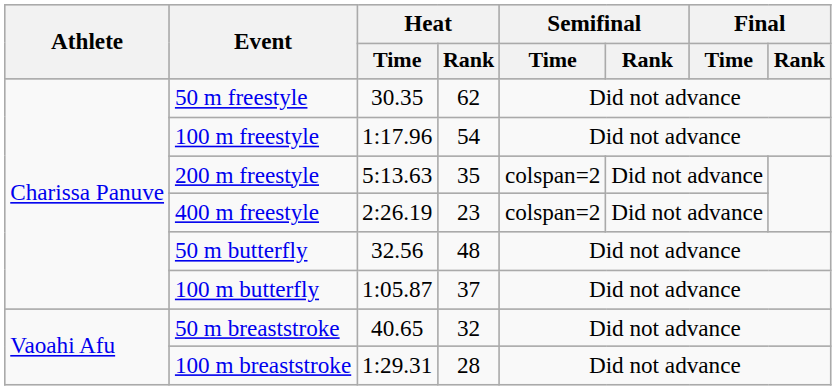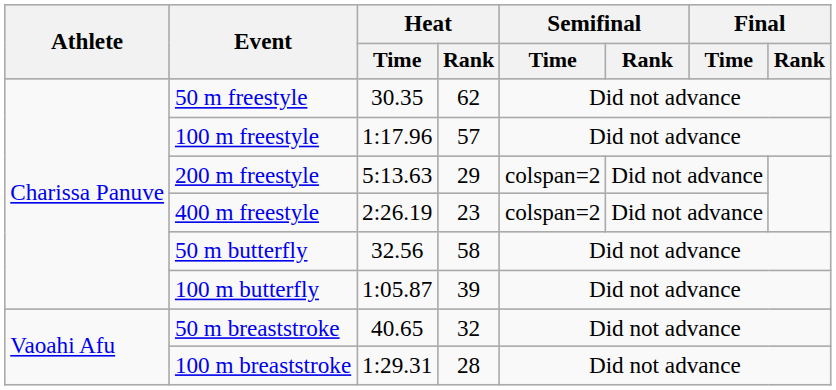(469, 136) 54 -> (469, 136) 57
(469, 174) 35 -> (469, 174) 29
(469, 251) 48 -> (469, 251) 58
(469, 289) 37 -> (469, 289) 39
